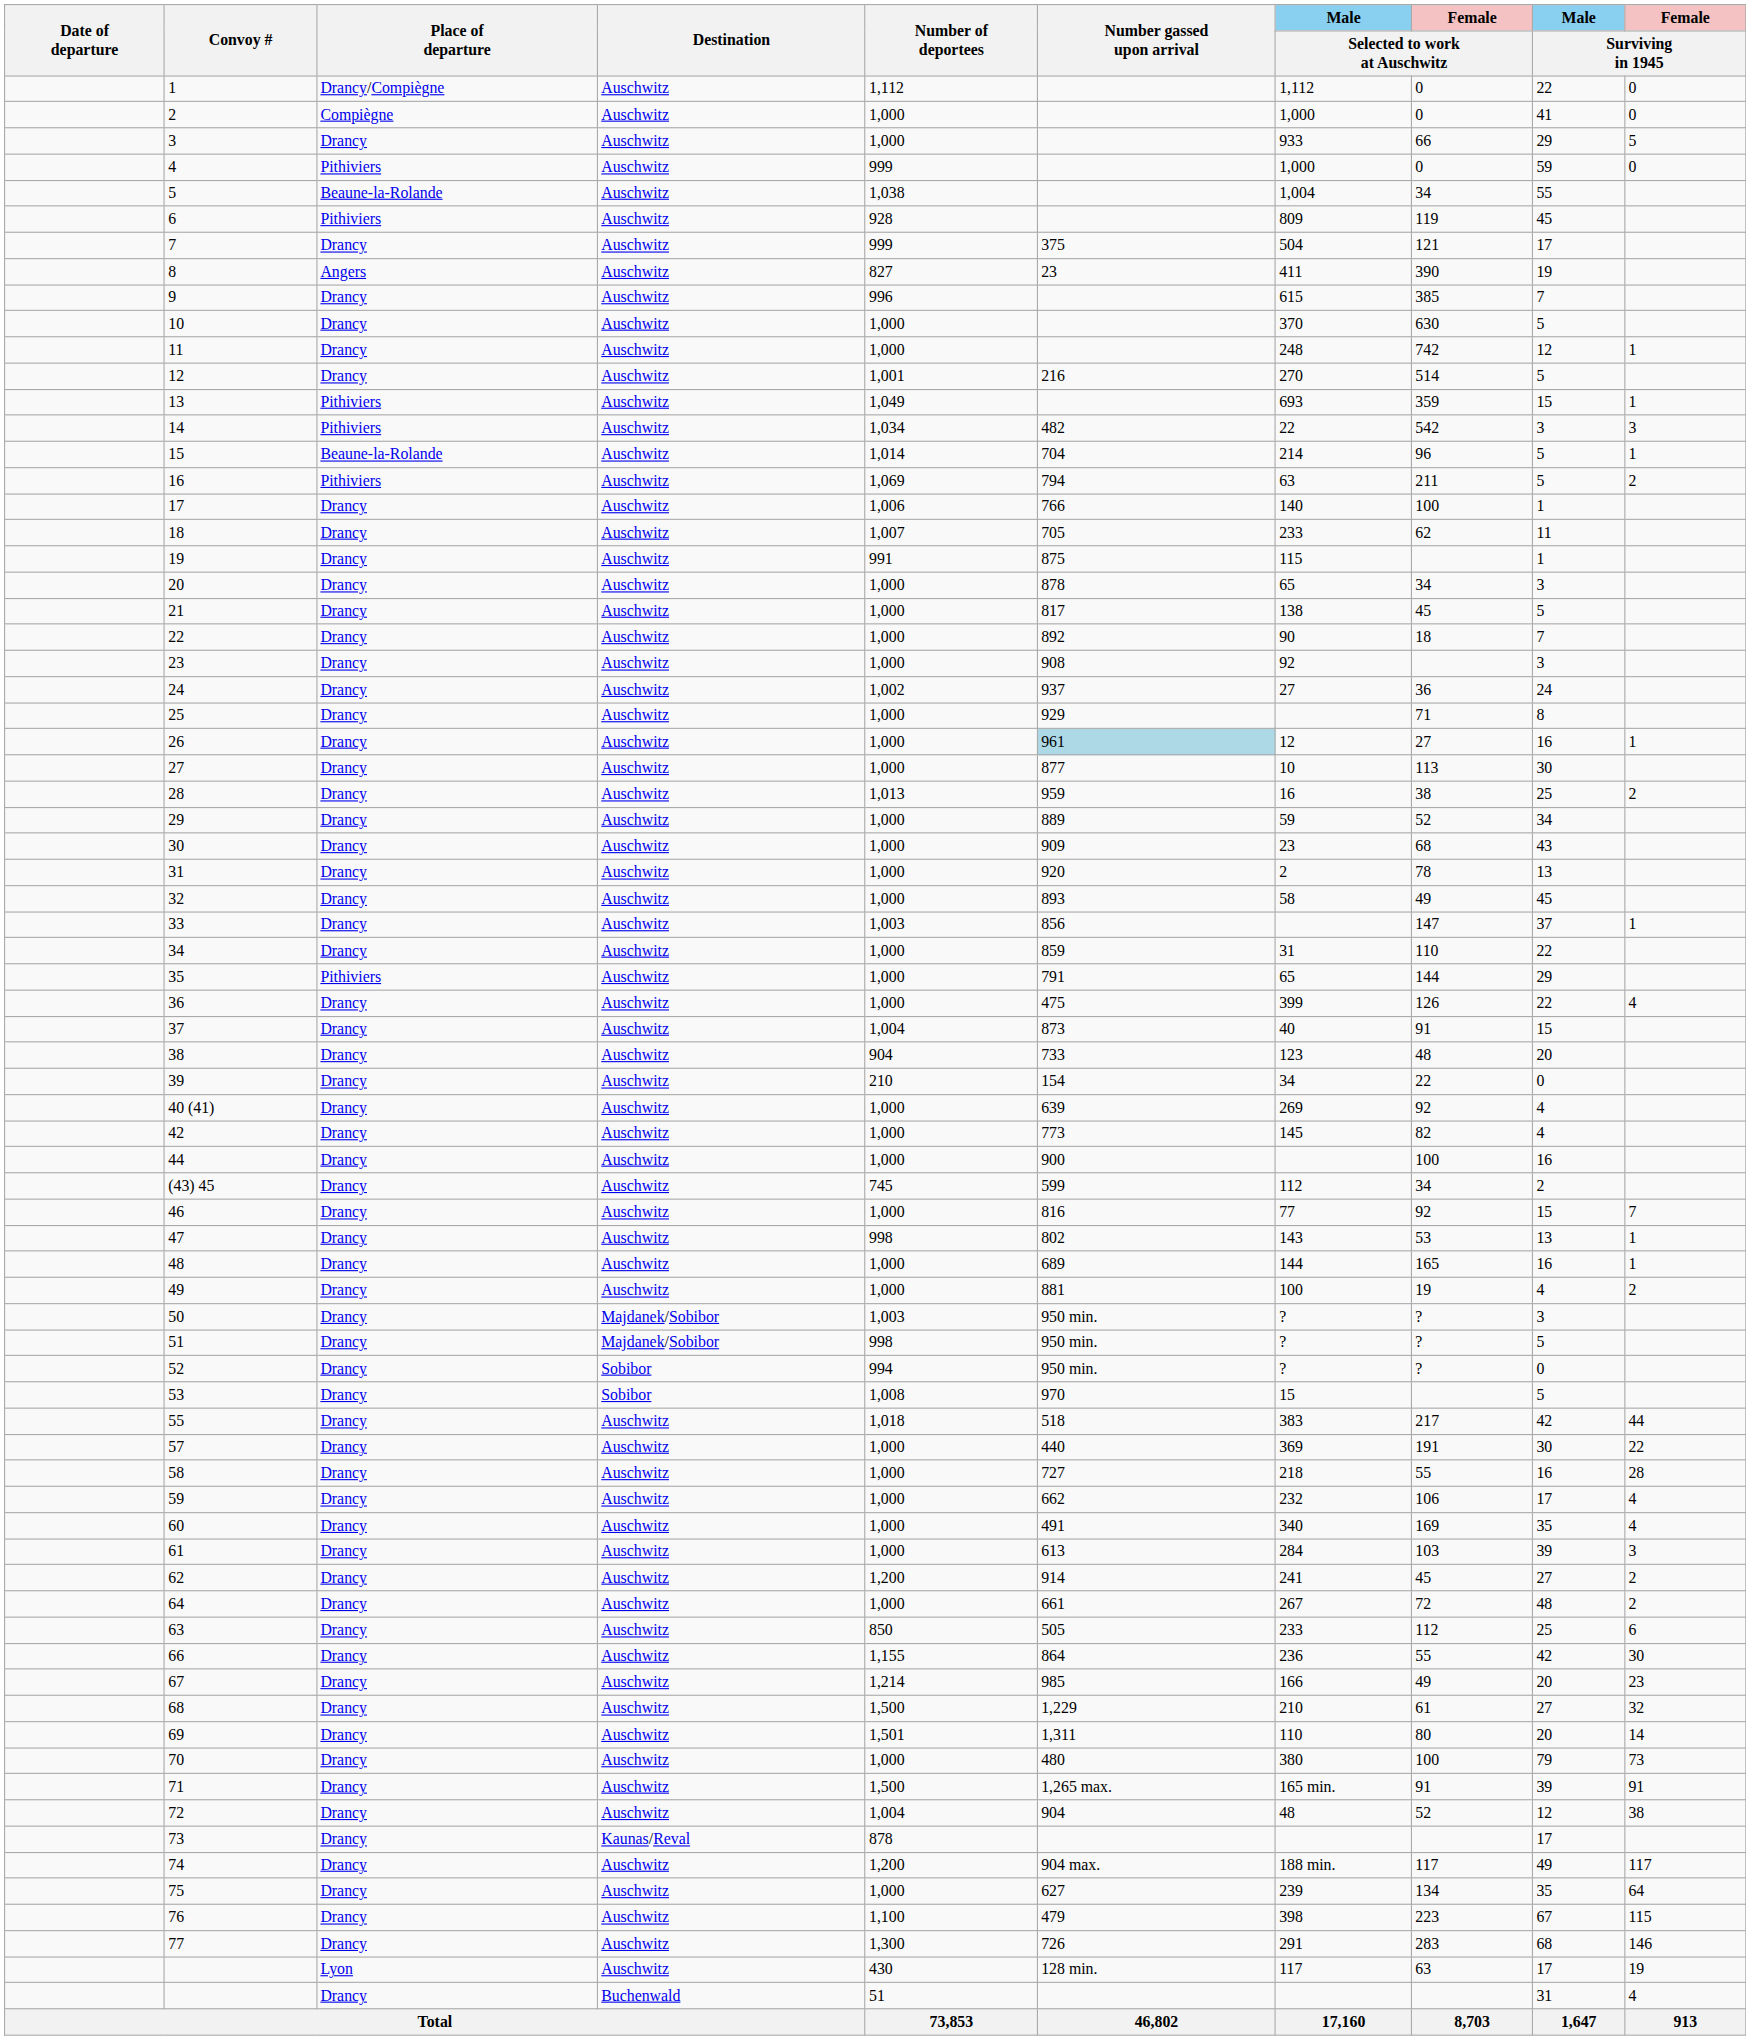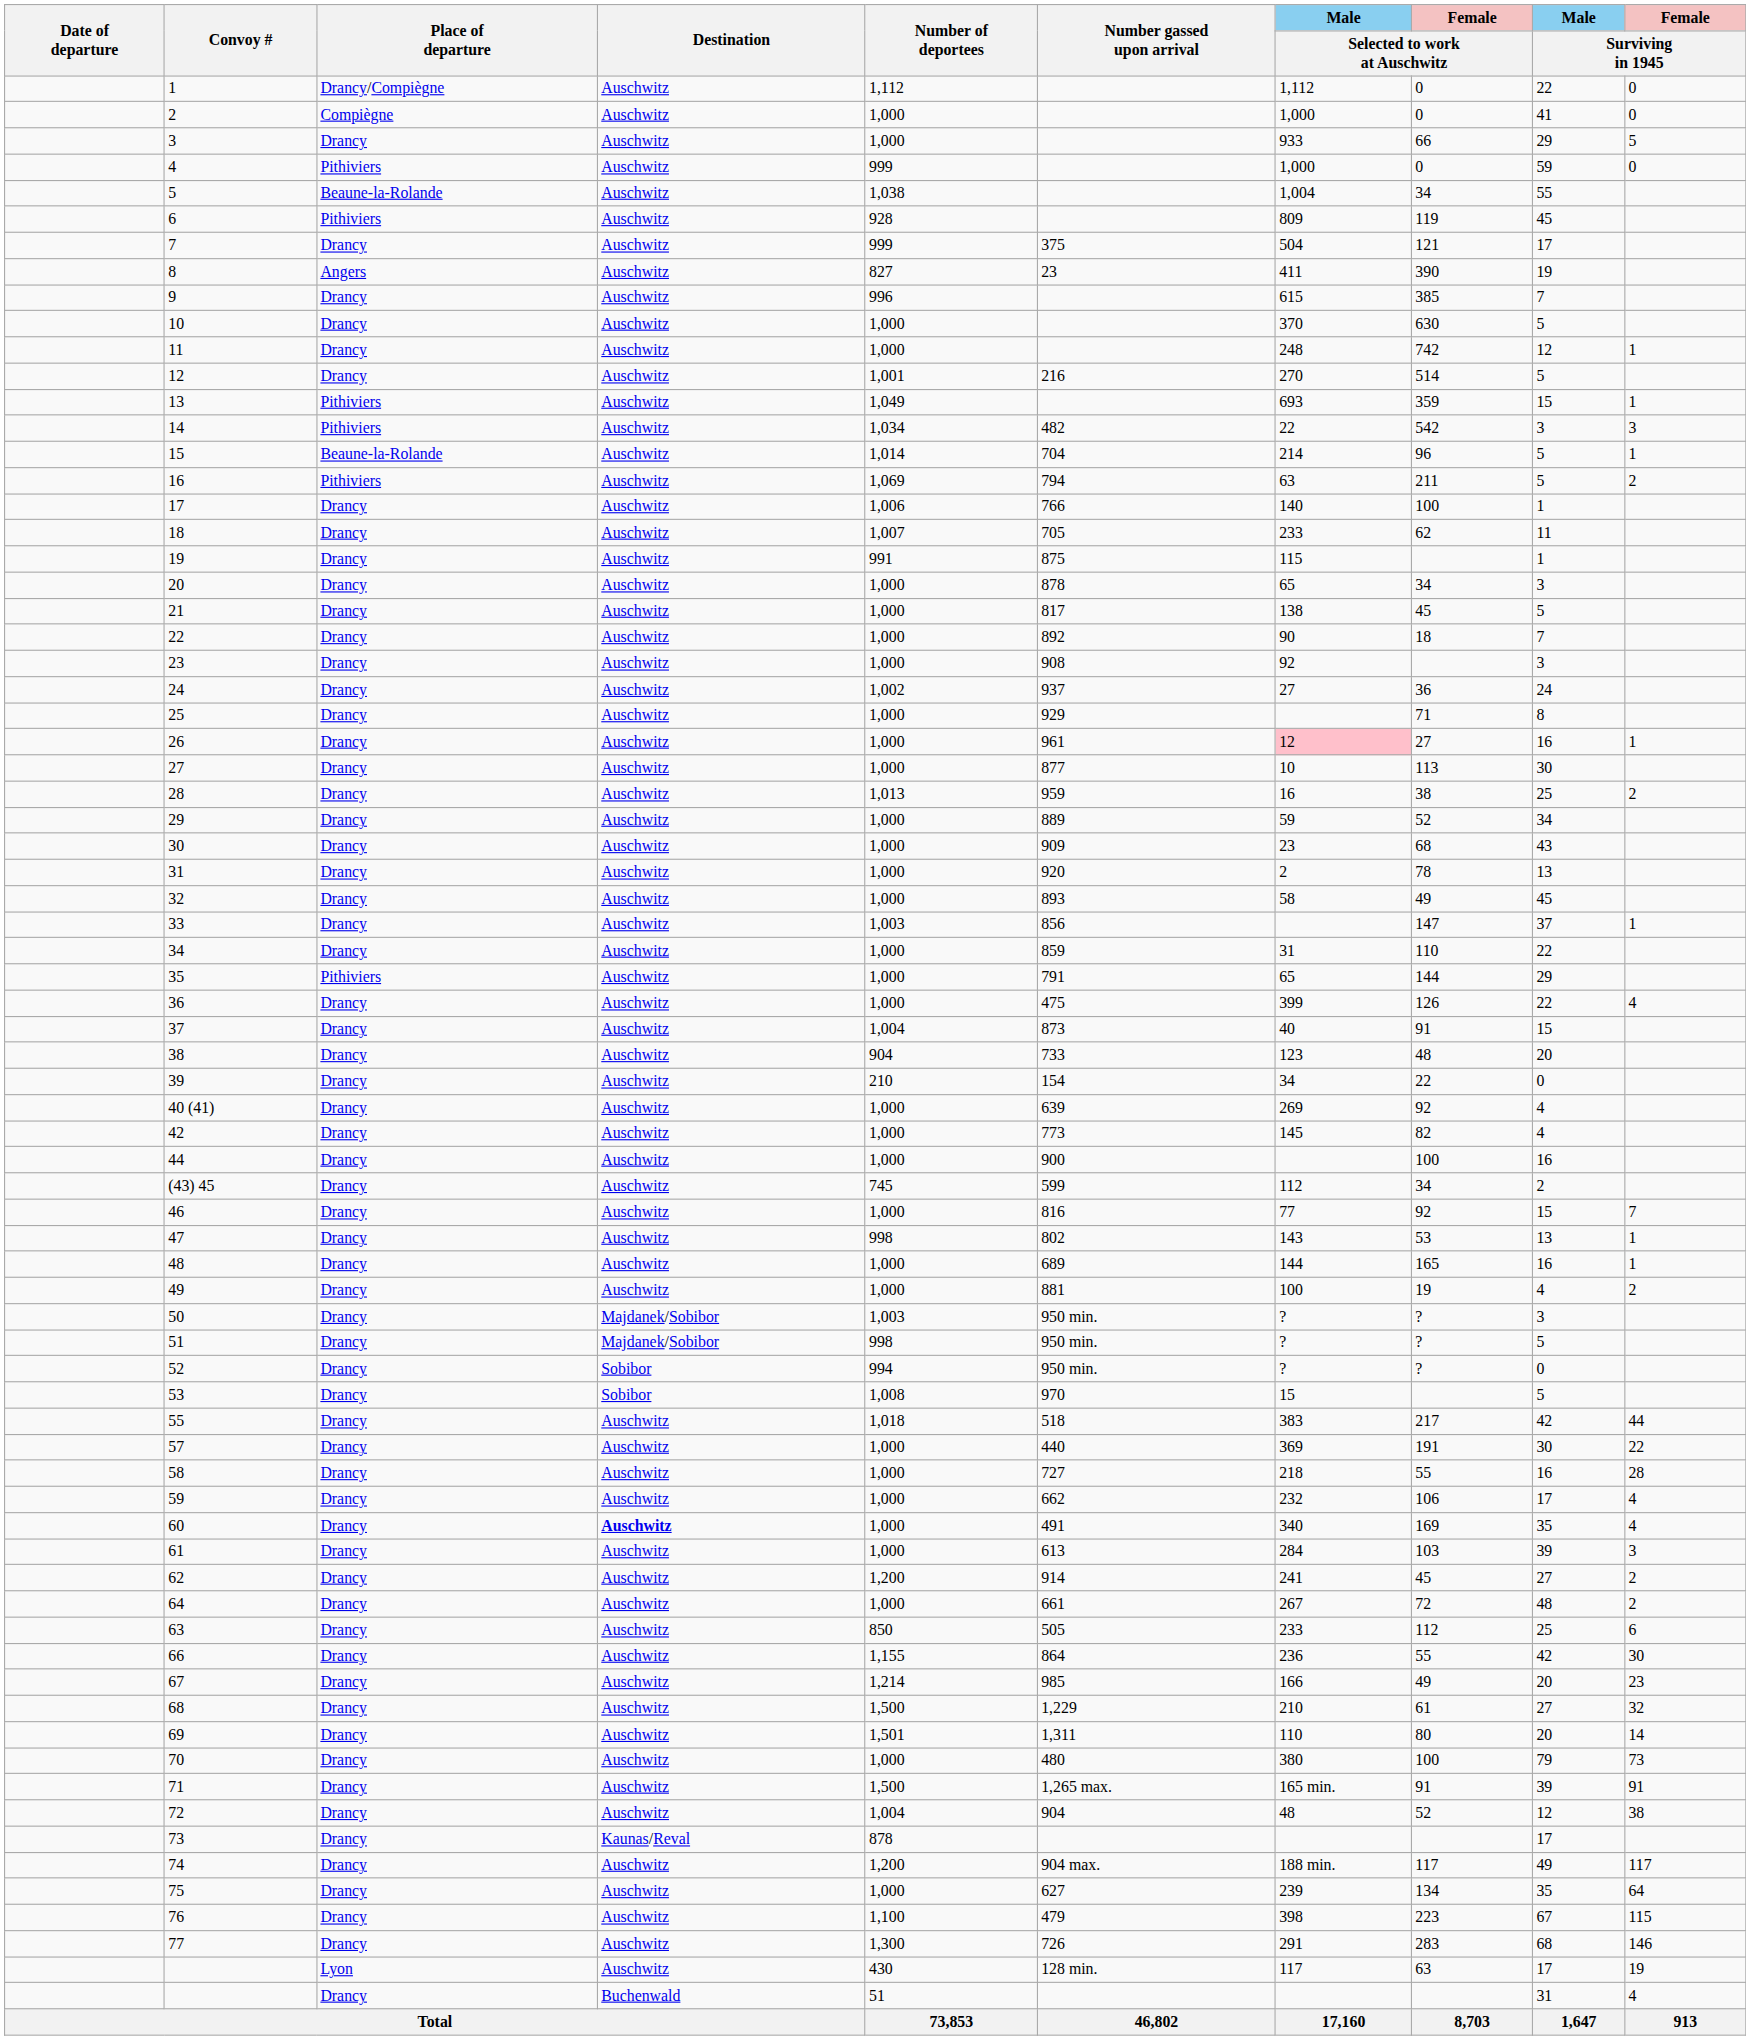(1053, 742) lightblue background -> (1053, 742) no background
(1287, 742) no background -> (1287, 742) pink background
(635, 1525) normal -> (636, 1525) bold
